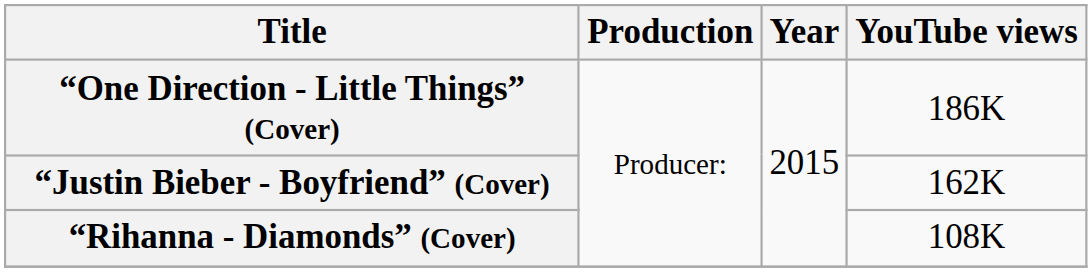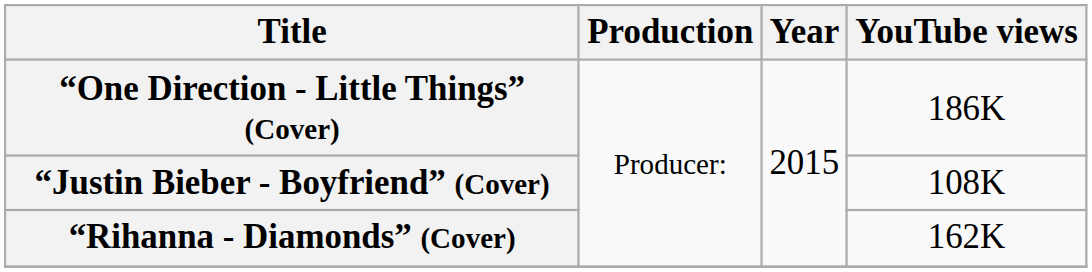(967, 182) 162K -> (967, 182) 108K
(967, 237) 108K -> (967, 237) 162K
